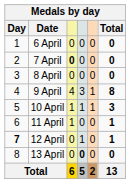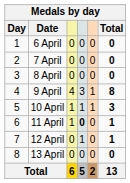(72, 60) bold -> (72, 60) normal
(82, 123) normal -> (82, 123) bold
(17, 139) bold -> (17, 139) normal
(82, 155) bold -> (82, 155) normal
